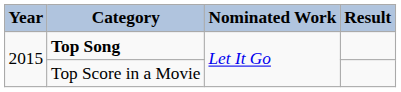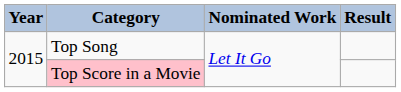(86, 45) bold -> (84, 45) normal
(126, 73) no background -> (126, 73) pink background
